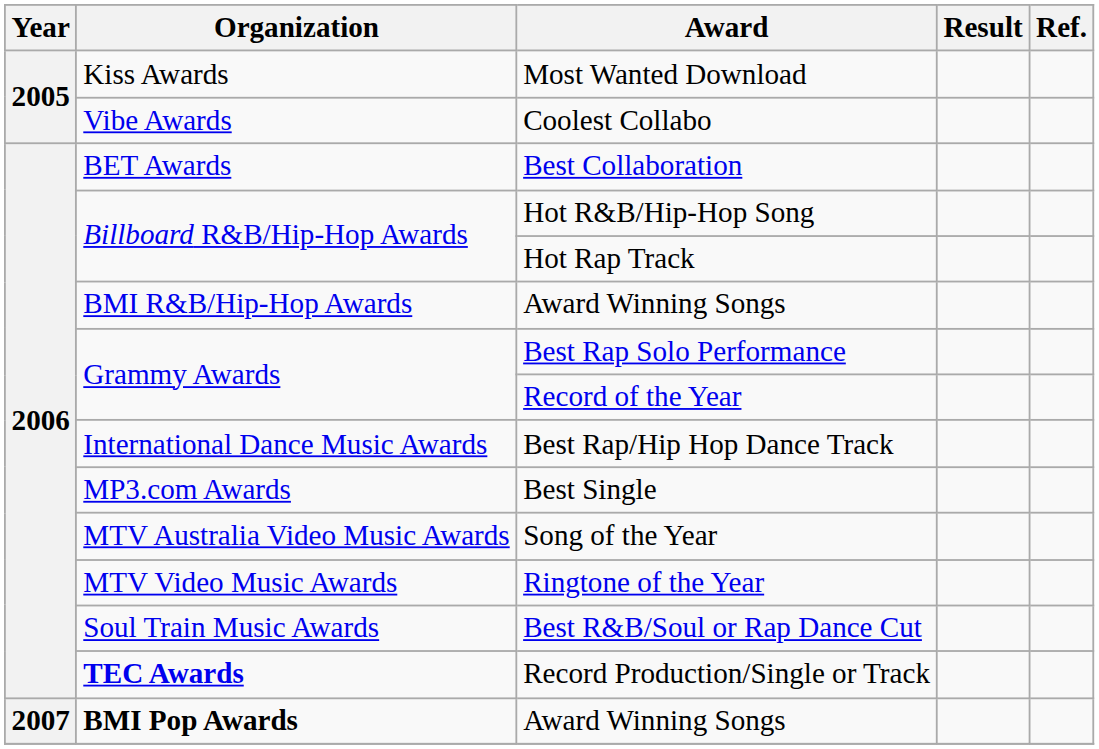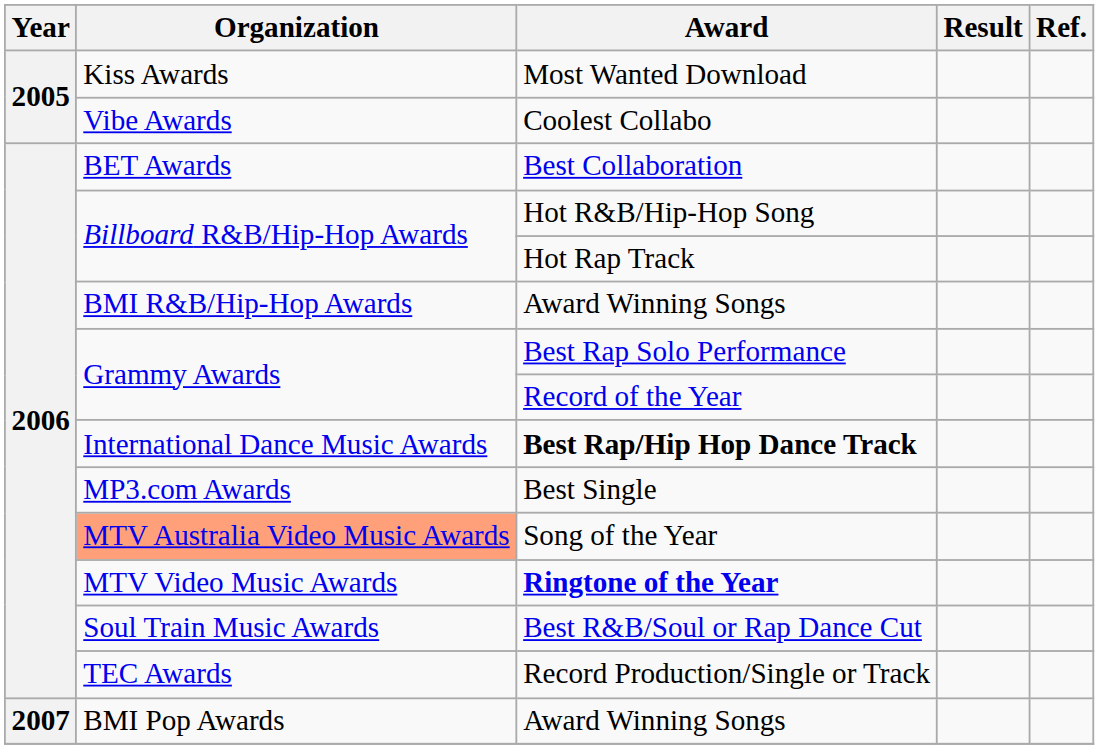(708, 443) normal -> (720, 443) bold
(296, 535) no background -> (296, 535) lightsalmon background
(644, 581) normal -> (651, 581) bold
(164, 674) bold -> (158, 674) normal
(191, 720) bold -> (184, 720) normal
